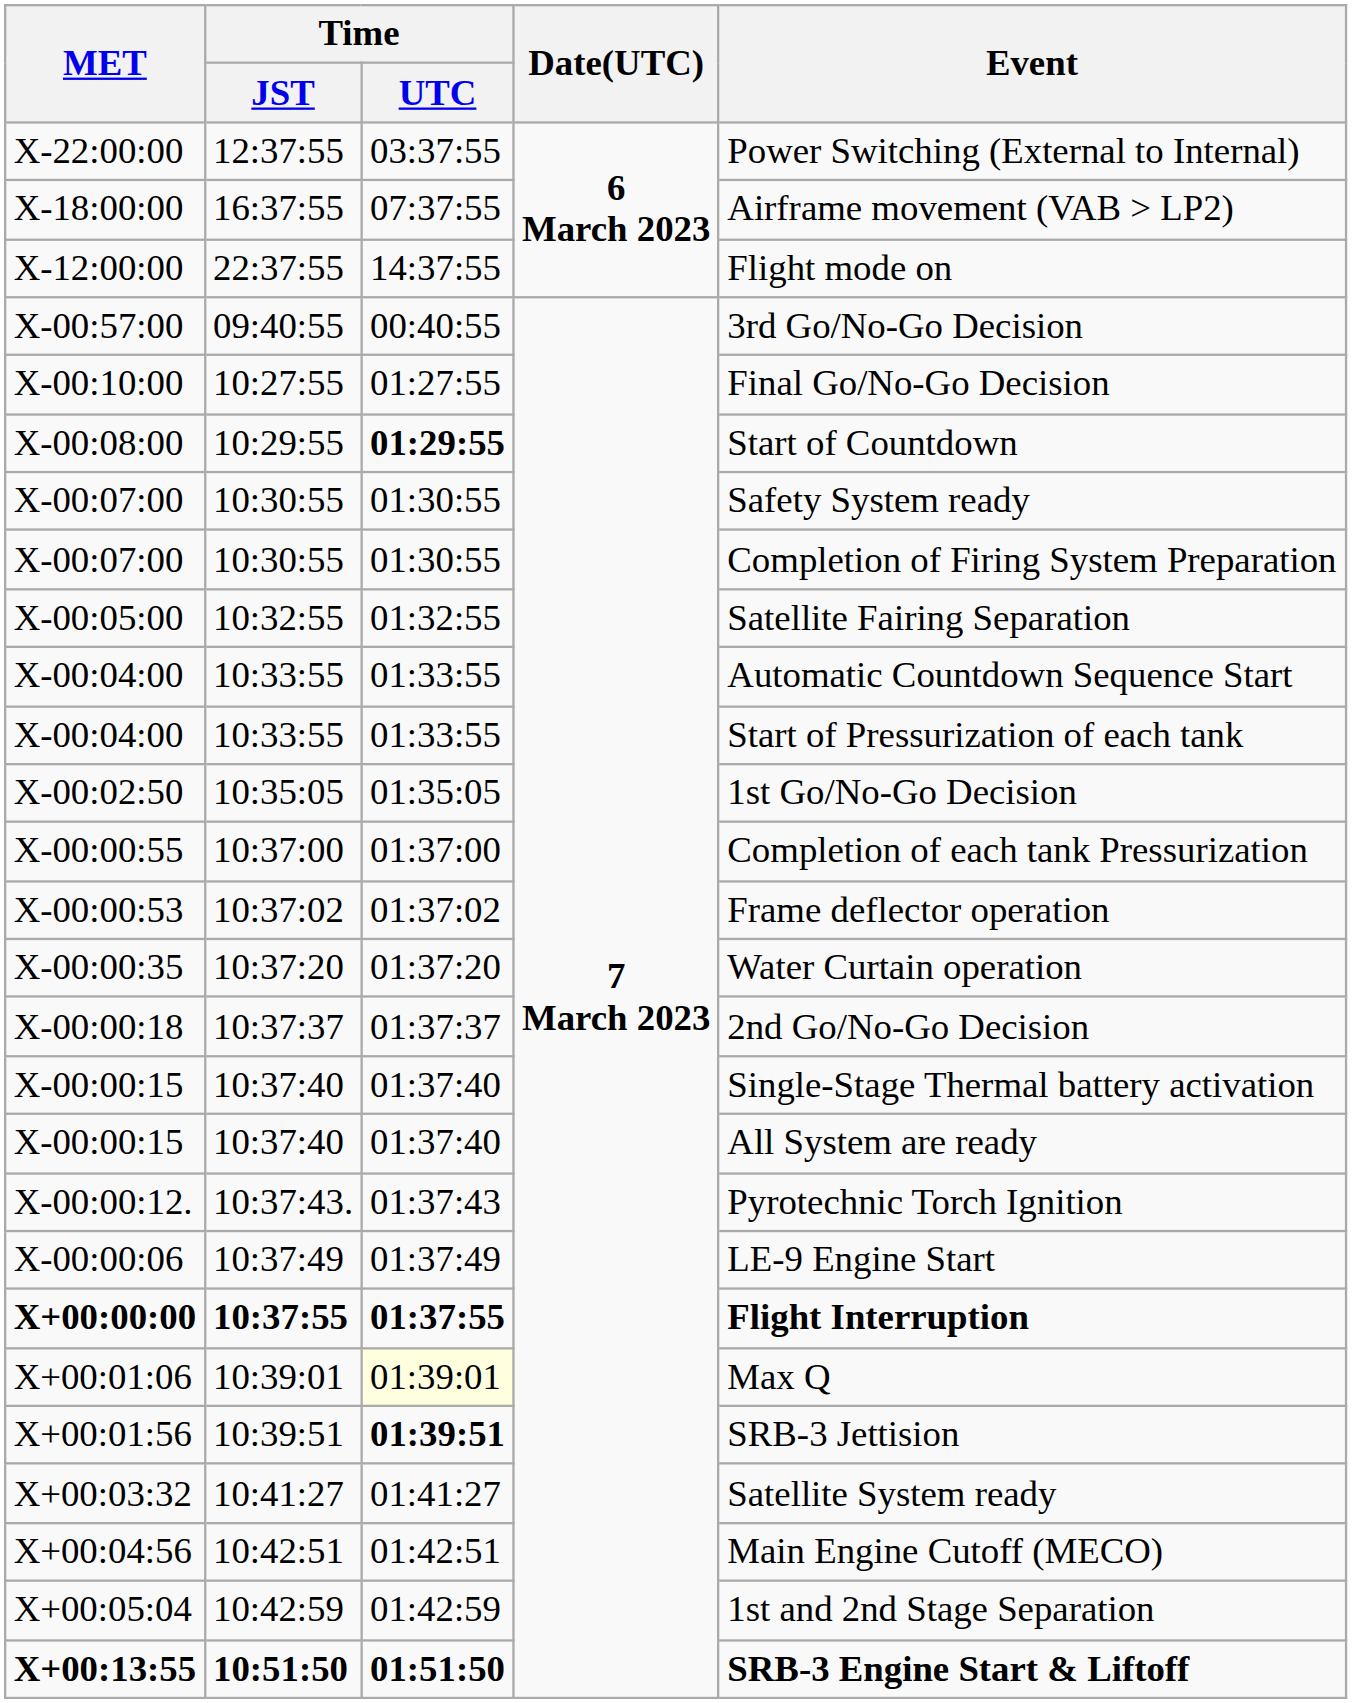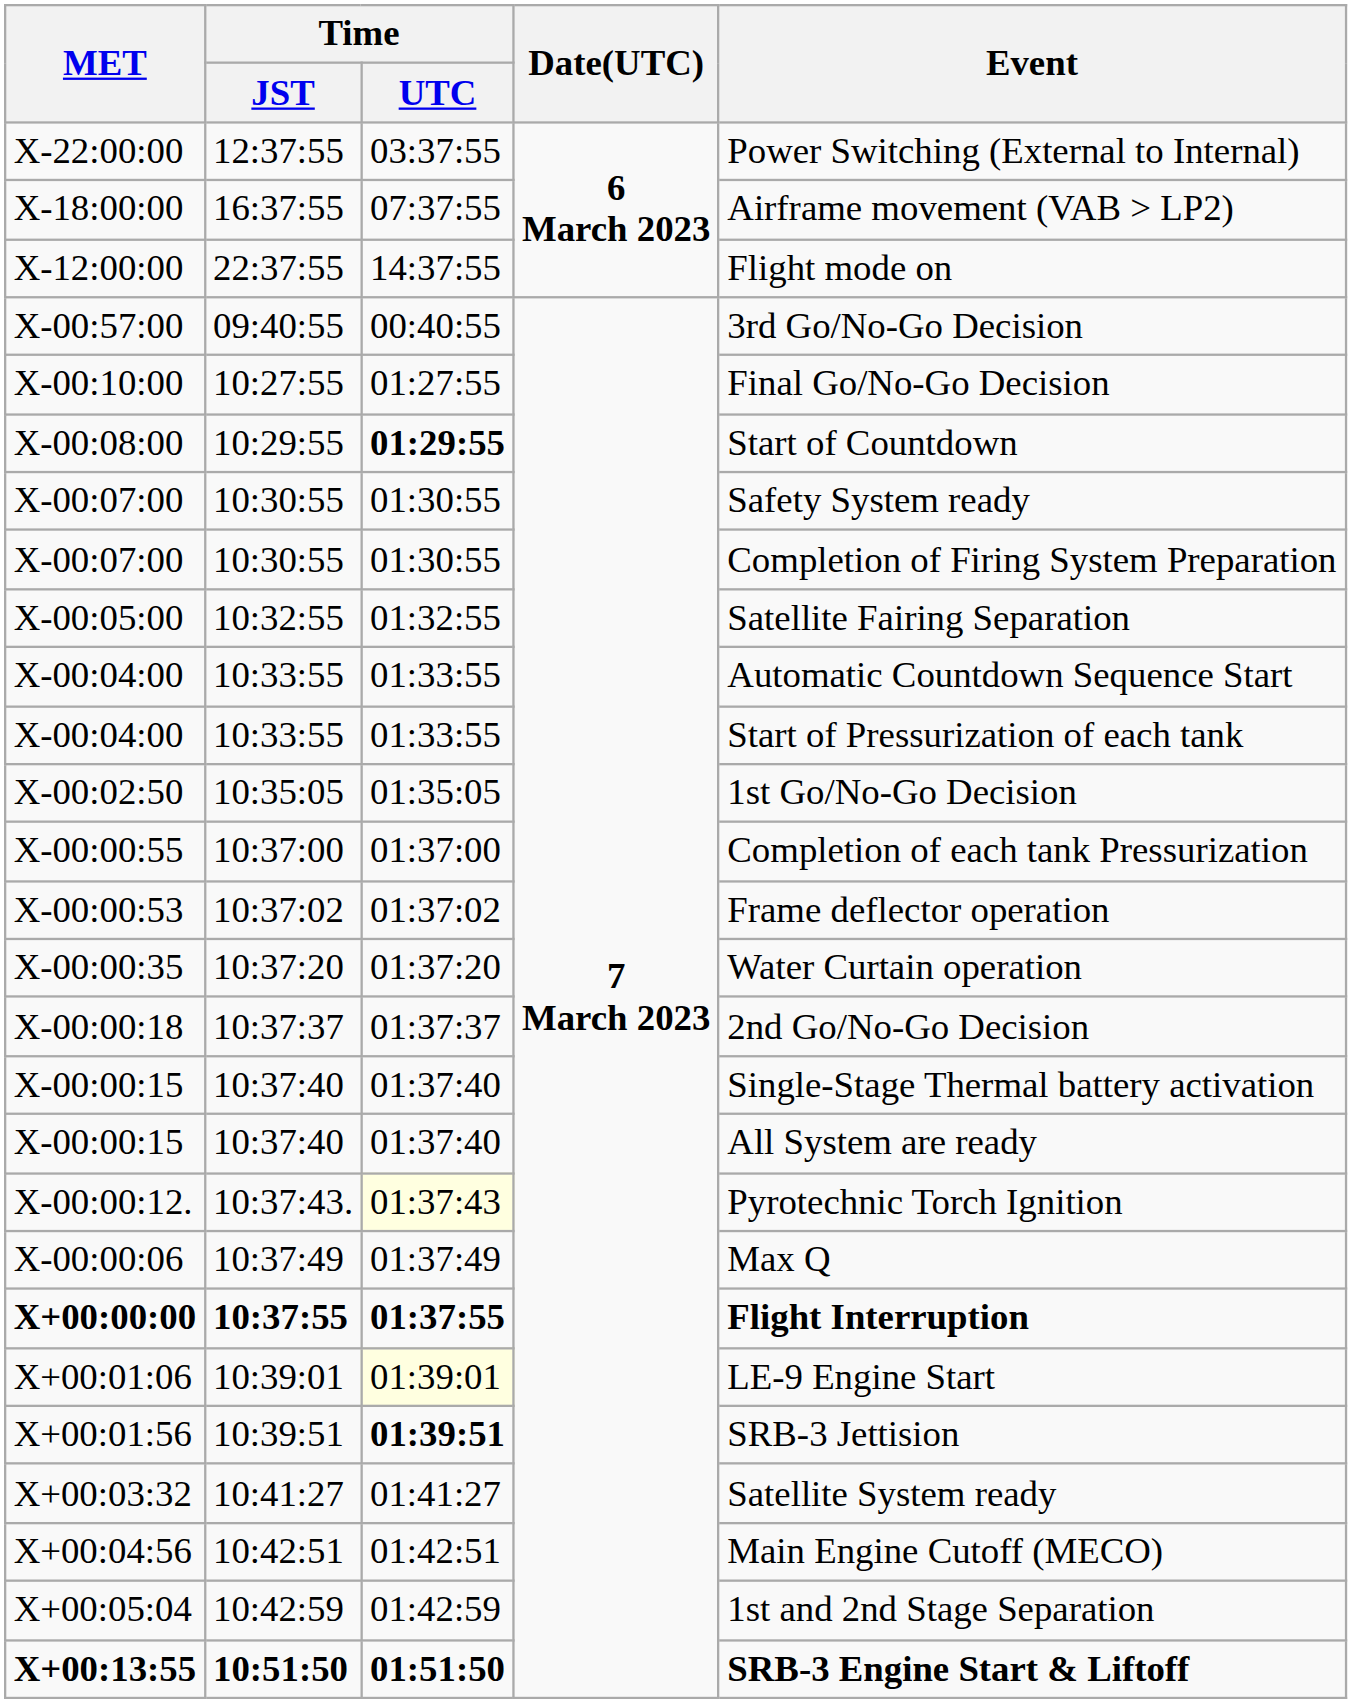(435, 1200) no background -> (435, 1200) lightyellow background
(861, 1259) LE-9 Engine Start -> (779, 1259) Max Q
(779, 1376) Max Q -> (861, 1376) LE-9 Engine Start
